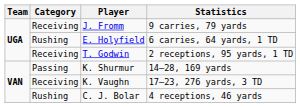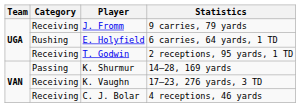(50, 96) Rushing -> (55, 96) Receiving
